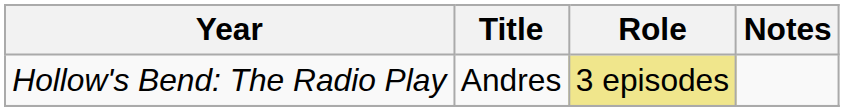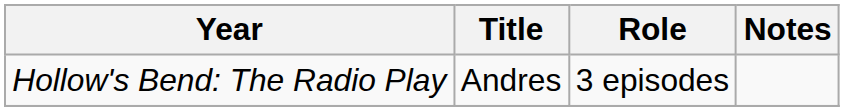(652, 79) khaki background -> (652, 79) no background
